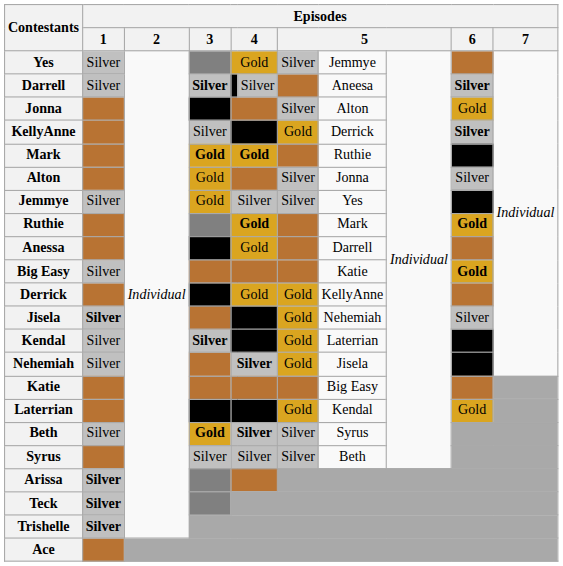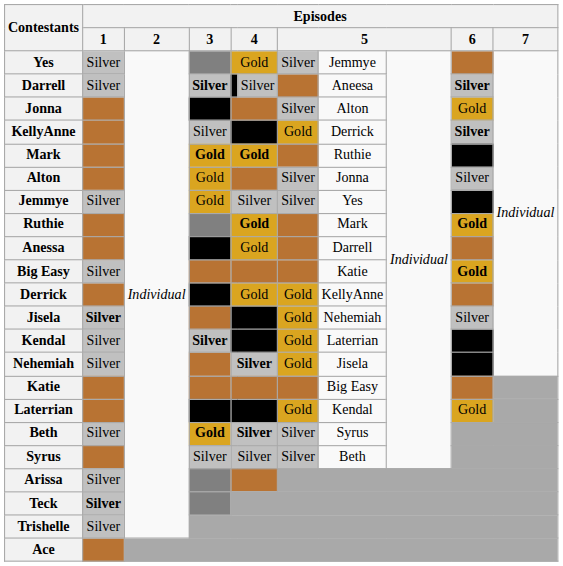(103, 479) bold -> (103, 479) normal
(103, 526) bold -> (103, 526) normal
